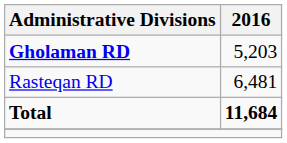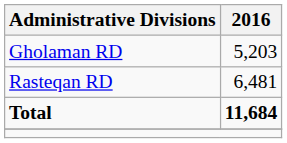(70, 50) bold -> (66, 50) normal
